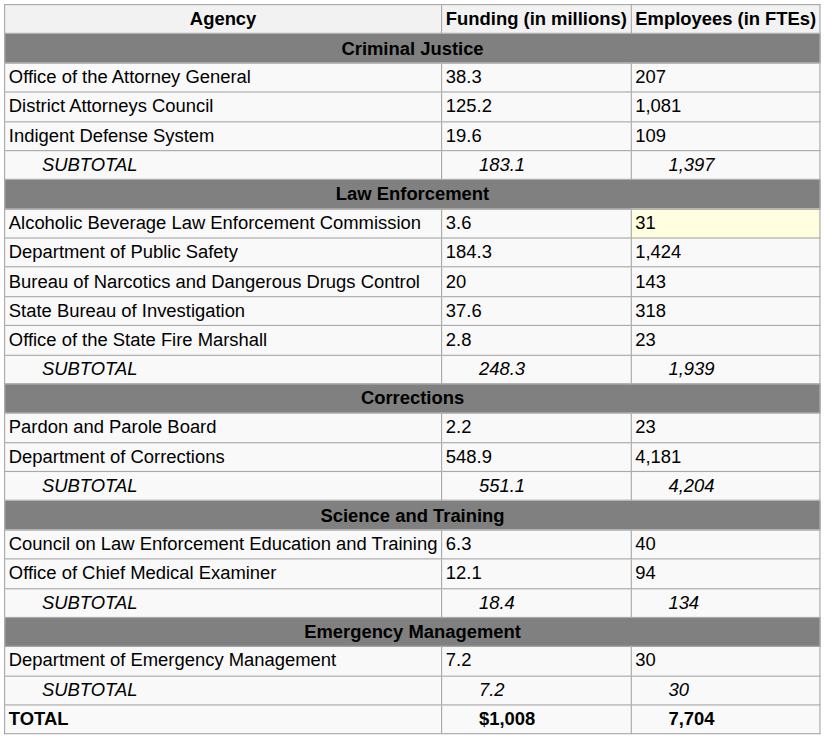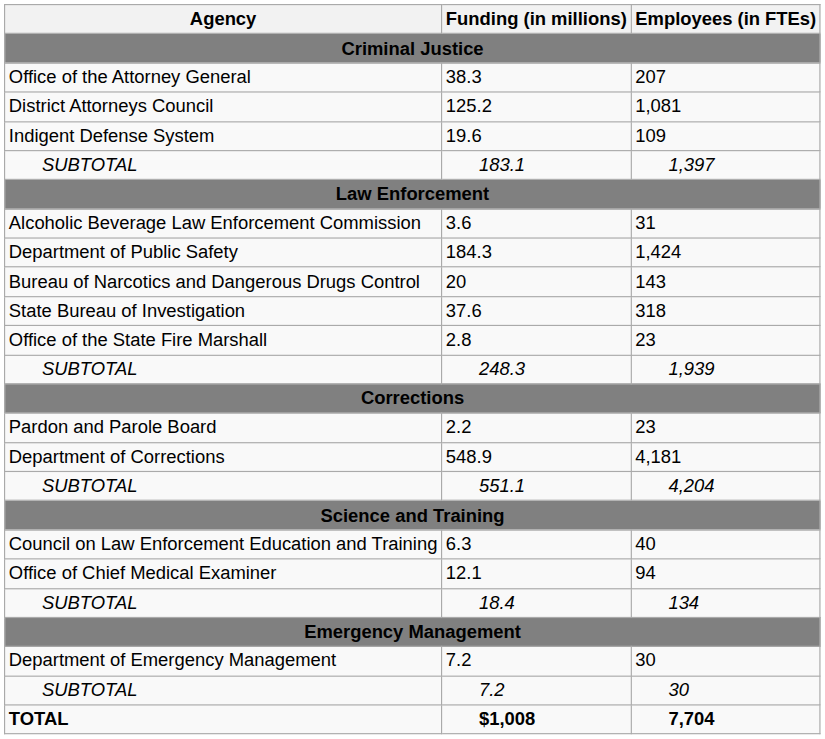(645, 223) lightyellow background -> (645, 223) no background
